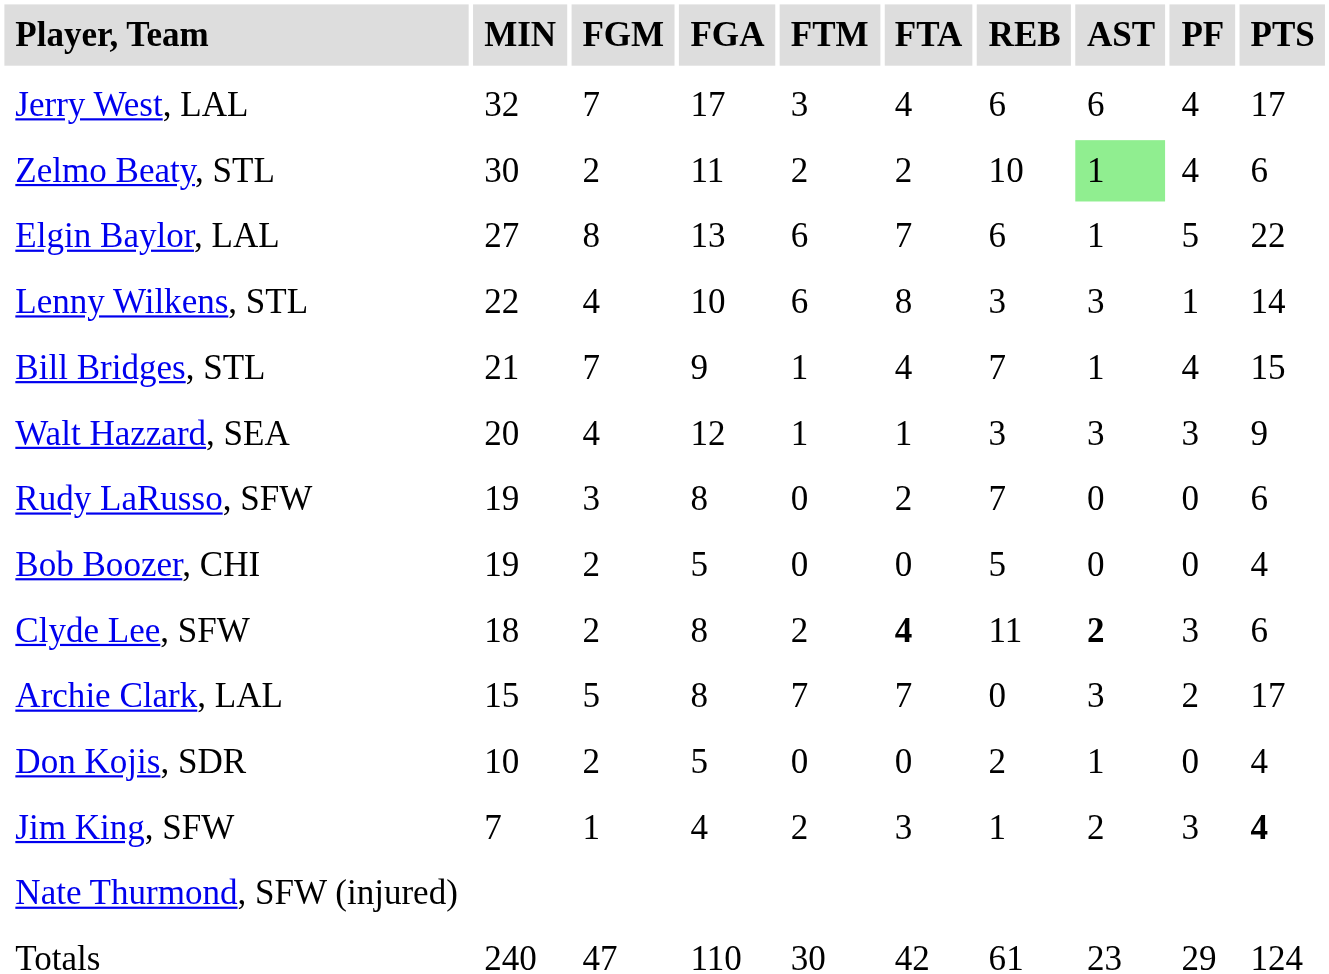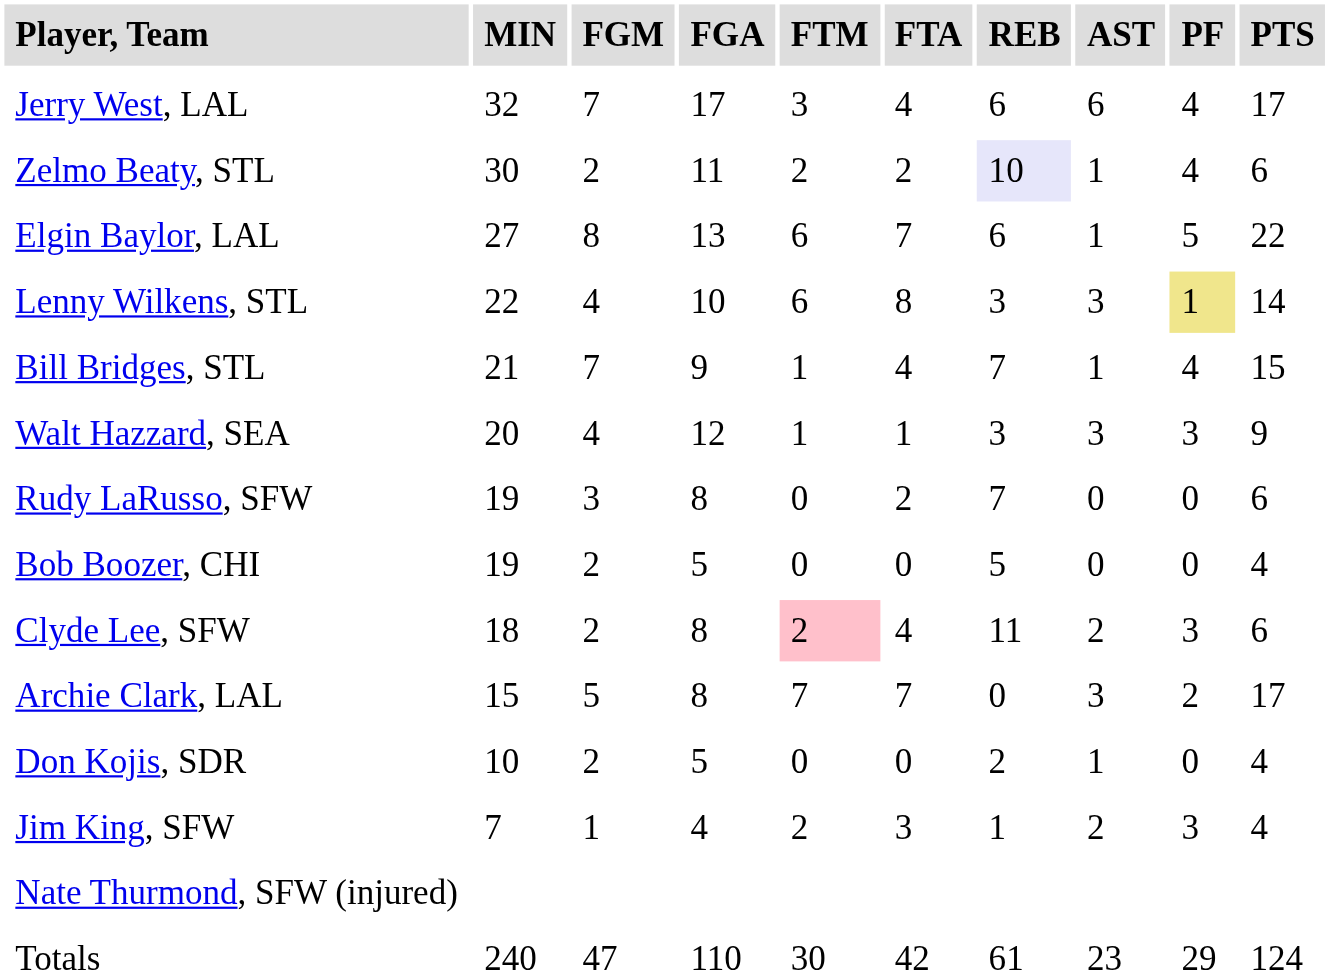(1006, 170) no background -> (1006, 170) lavender background
(1096, 170) lightgreen background -> (1096, 170) no background
(1190, 301) no background -> (1190, 301) khaki background
(799, 630) no background -> (799, 630) pink background
(904, 630) bold -> (904, 630) normal
(1096, 630) bold -> (1096, 630) normal
(1259, 827) bold -> (1259, 827) normal
